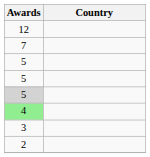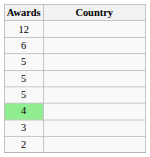(24, 45) 7 -> (24, 45) 6
(24, 95) lightgrey background -> (24, 95) no background
